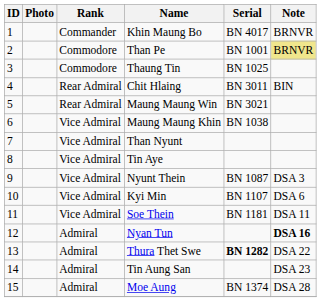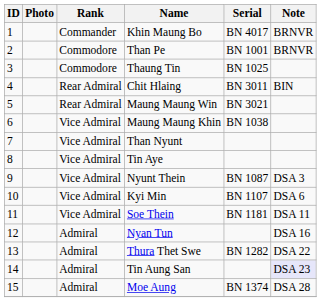(293, 50) khaki background -> (293, 50) no background
(292, 232) bold -> (292, 232) normal
(247, 251) bold -> (247, 251) normal
(292, 269) no background -> (292, 269) lavender background
